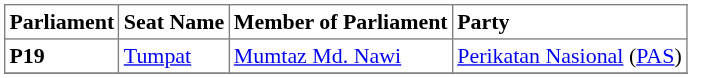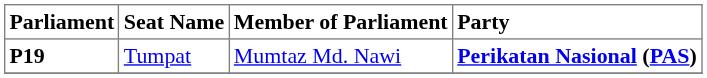(569, 55) normal -> (577, 55) bold
